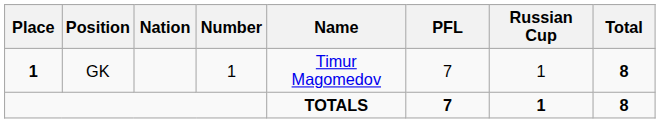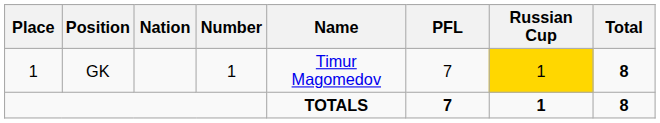(33, 71) bold -> (33, 71) normal
(541, 71) no background -> (541, 71) gold background
